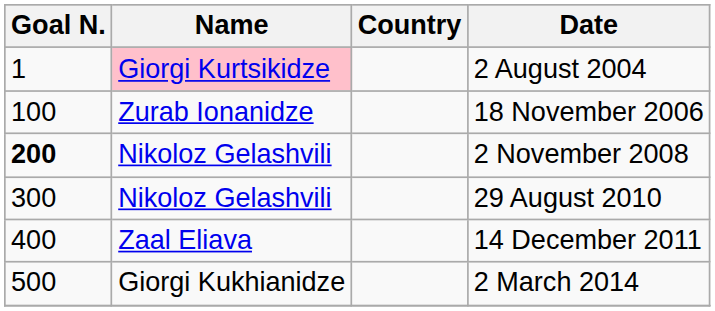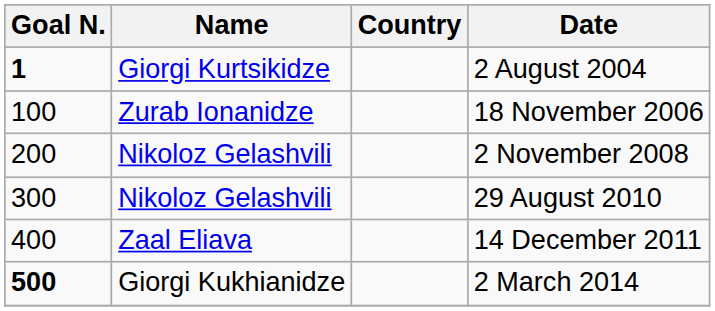(19, 68) normal -> (19, 68) bold
(224, 68) pink background -> (224, 68) no background
(34, 154) bold -> (34, 154) normal
(34, 283) normal -> (34, 283) bold
